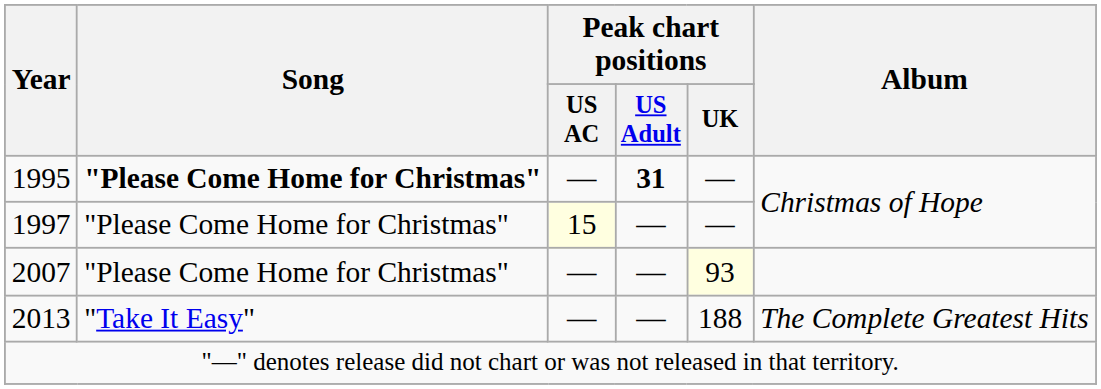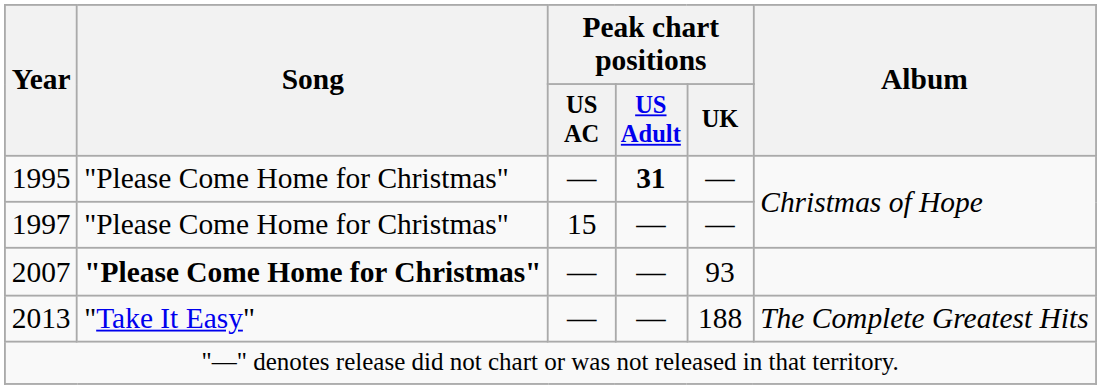(313, 178) bold -> (297, 178) normal
(582, 224) lightyellow background -> (582, 224) no background
(297, 271) normal -> (313, 271) bold
(720, 271) lightyellow background -> (720, 271) no background
